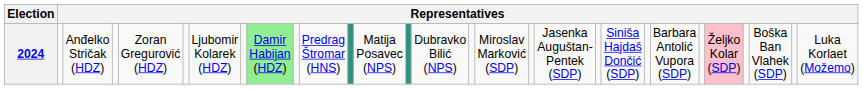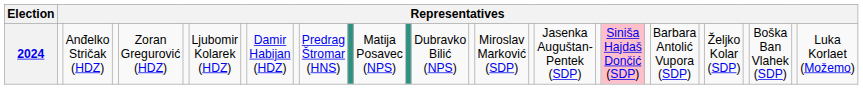(270, 53) lightgreen background -> (270, 53) no background
(623, 53) no background -> (623, 53) pink background
(724, 53) pink background -> (724, 53) no background
